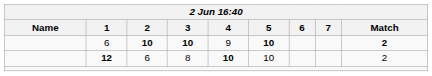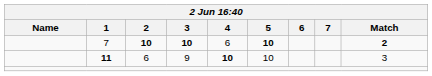(107, 43) 6 -> (106, 43) 7
(228, 43) 9 -> (228, 43) 6
(107, 58) 12 -> (106, 58) 11
(188, 58) 8 -> (187, 58) 9
(385, 58) 2 -> (384, 58) 3
